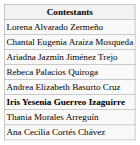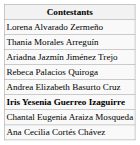(70, 42) Chantal Eugenia Araiza Mosqueda -> (52, 42) Thania Morales Arreguín
(52, 117) Thania Morales Arreguín -> (70, 117) Chantal Eugenia Araiza Mosqueda
